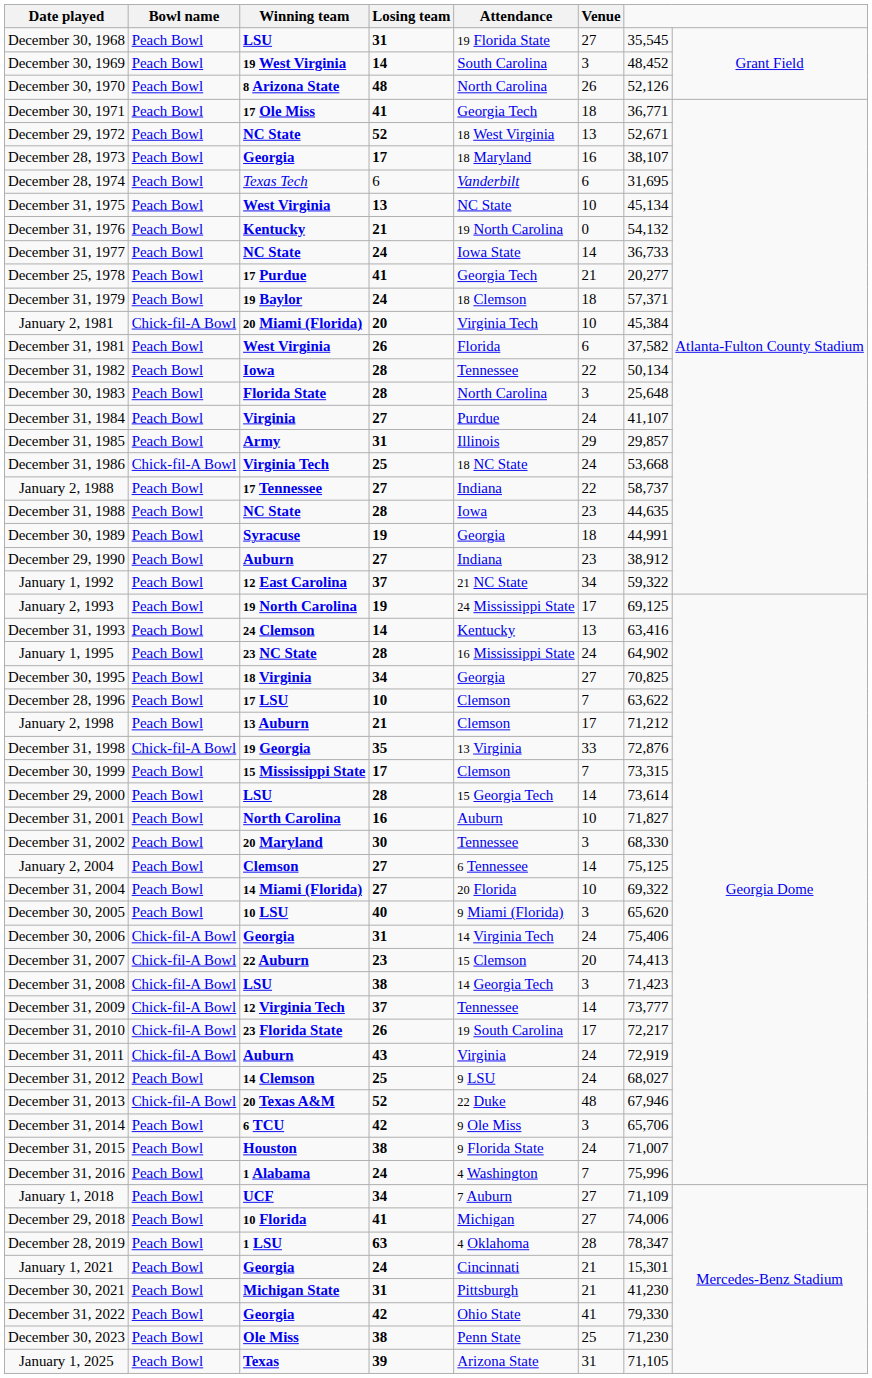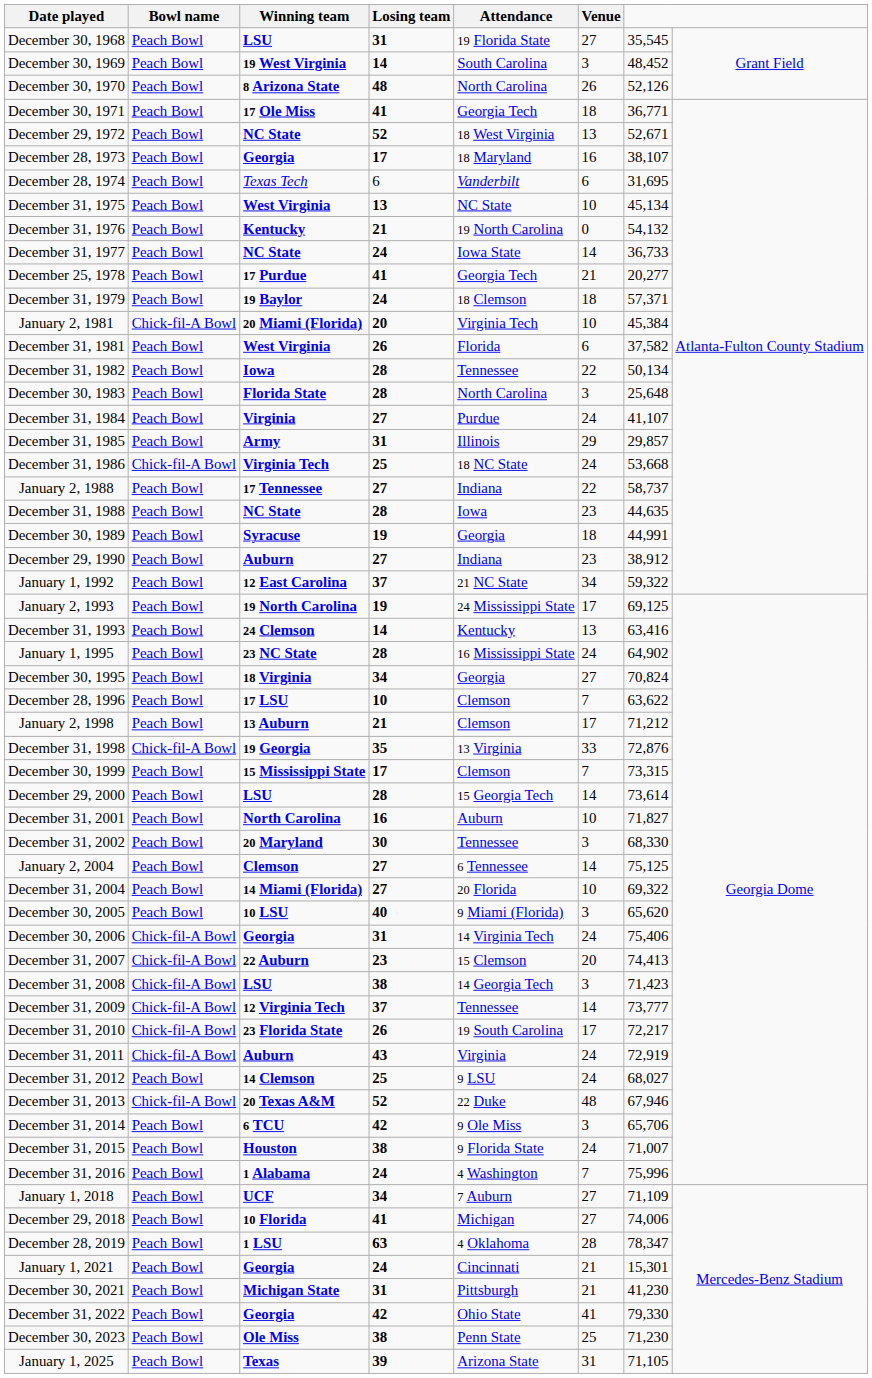(648, 677) 70,825 -> (648, 677) 70,824
